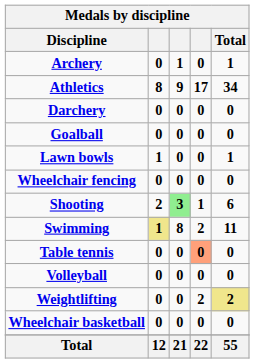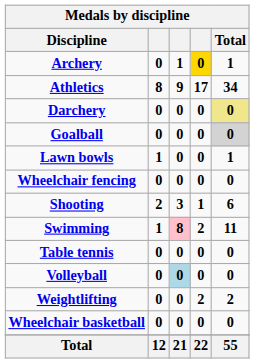(201, 63) no background -> (201, 63) gold background
(230, 110) no background -> (230, 110) khaki background
(230, 134) no background -> (230, 134) lightgrey background
(180, 205) lightgreen background -> (180, 205) no background
(159, 228) khaki background -> (159, 228) no background
(180, 228) no background -> (180, 228) pink background
(201, 252) lightsalmon background -> (201, 252) no background
(180, 275) no background -> (180, 275) lightblue background
(230, 299) khaki background -> (230, 299) no background
